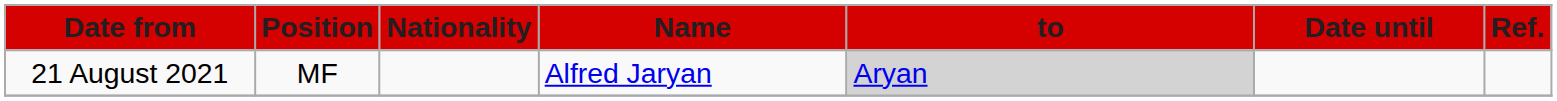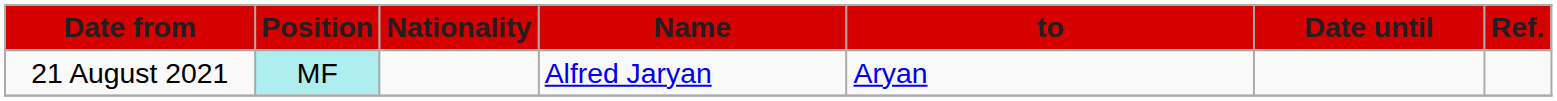(317, 73) no background -> (317, 73) paleturquoise background
(890, 73) lightgrey background -> (890, 73) no background
